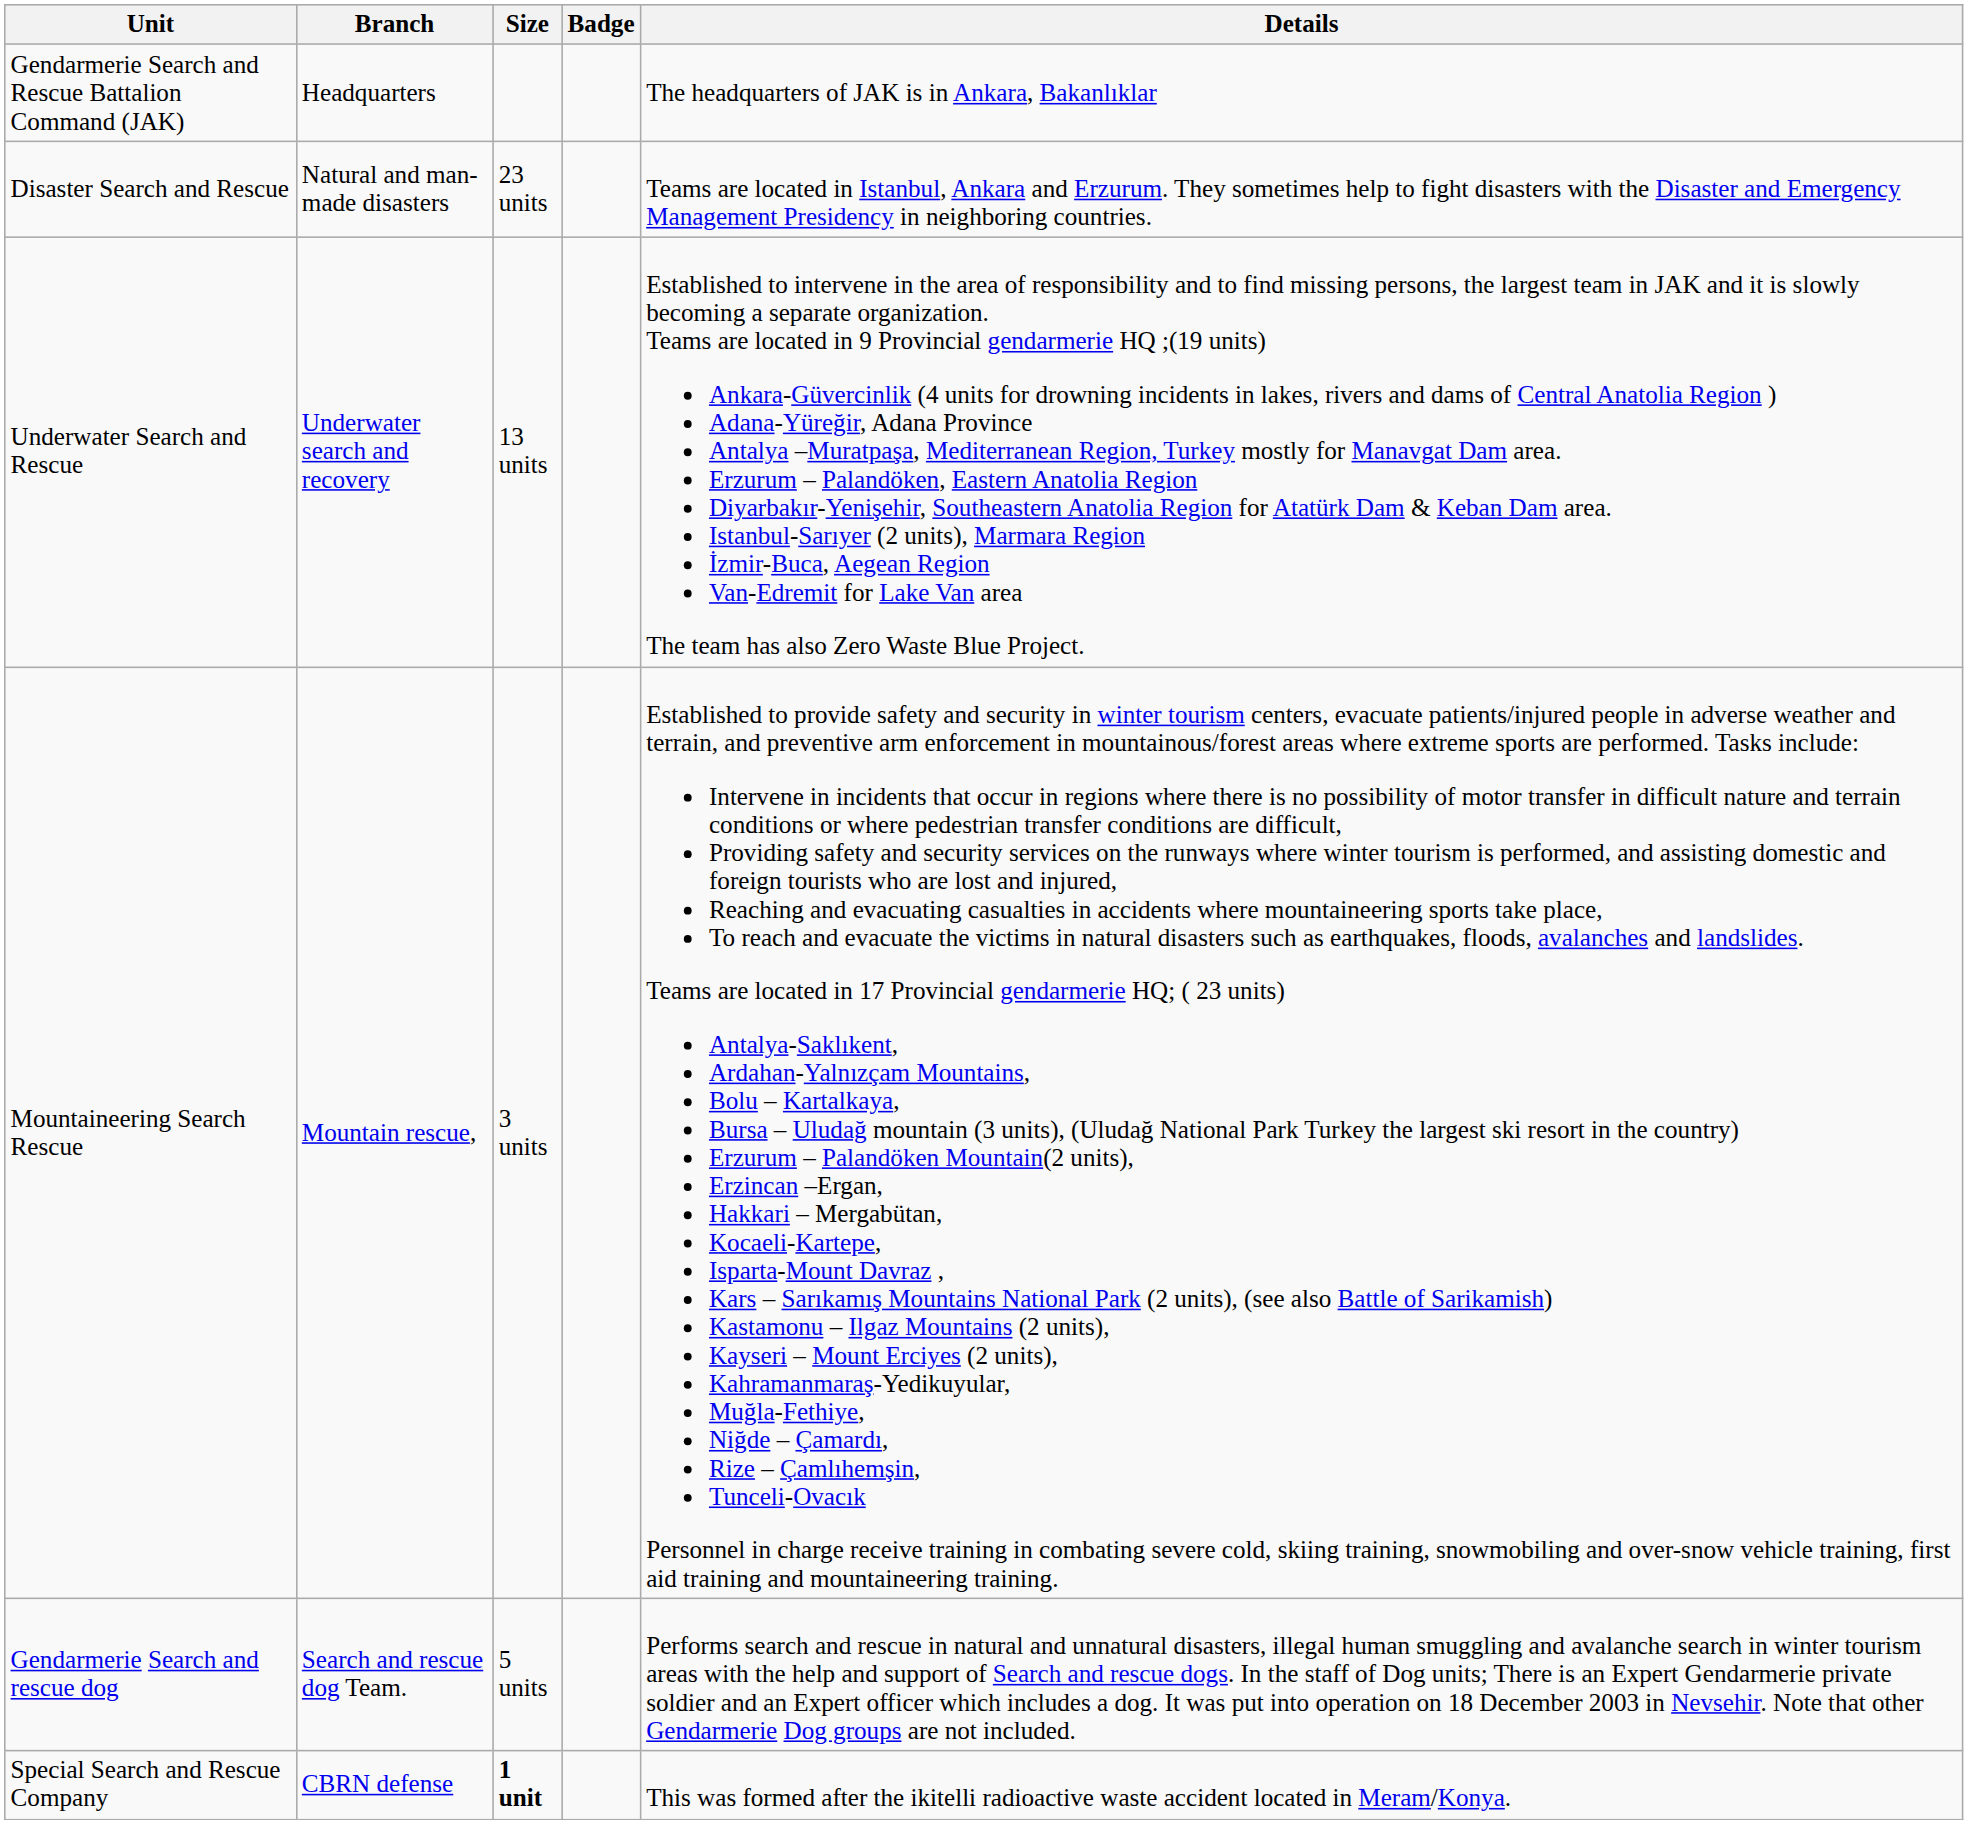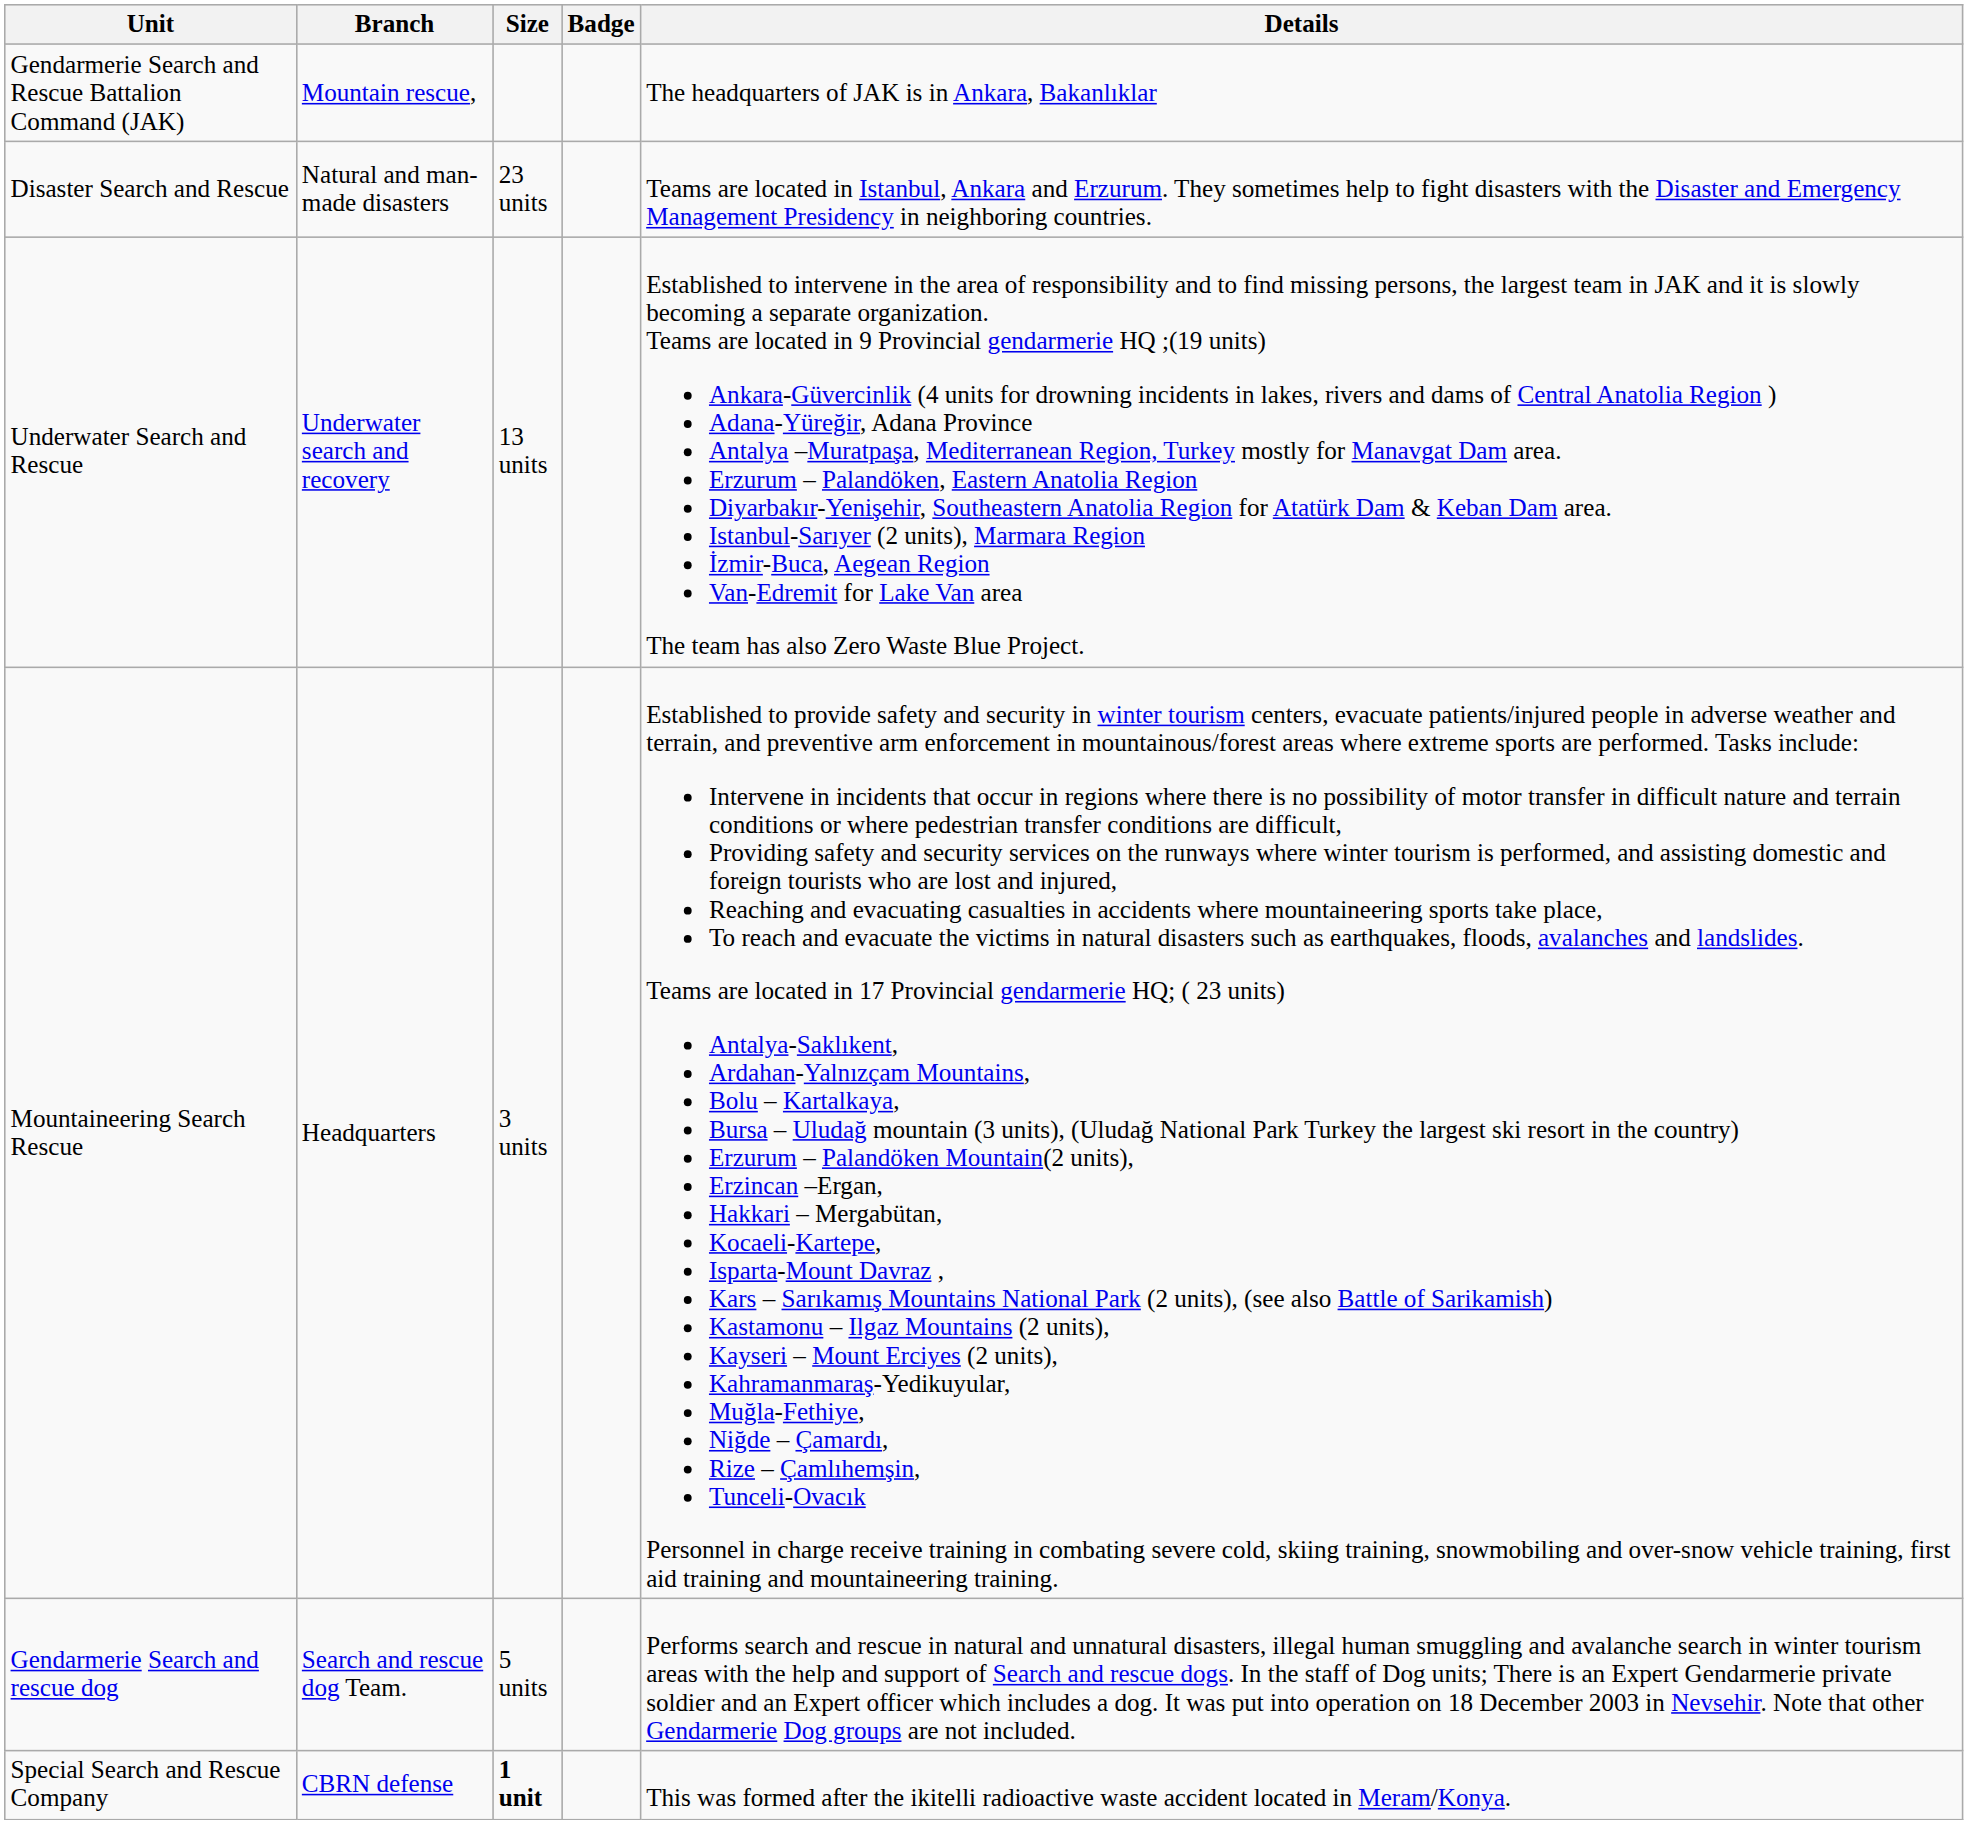(369, 92) Headquarters -> (389, 92) Mountain rescue,
(389, 1132) Mountain rescue, -> (369, 1132) Headquarters
